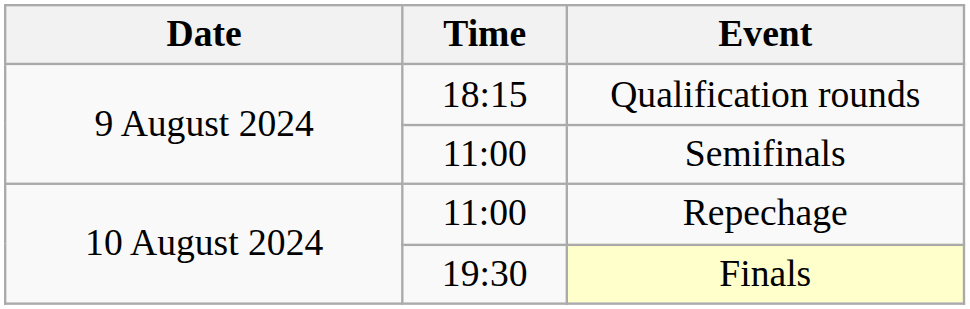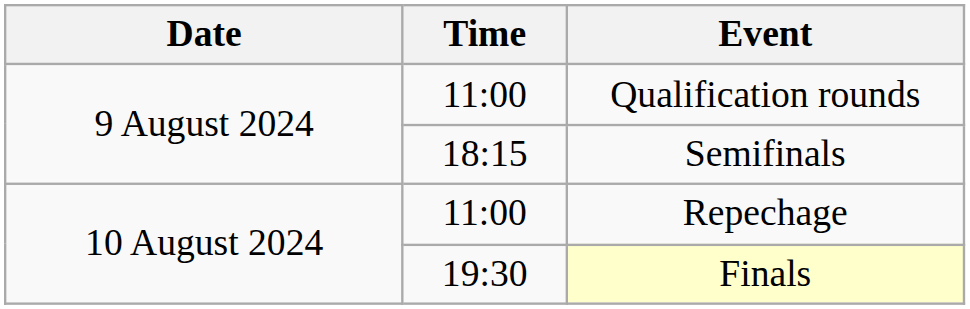(485, 93) 18:15 -> (485, 93) 11:00
(485, 153) 11:00 -> (485, 153) 18:15
